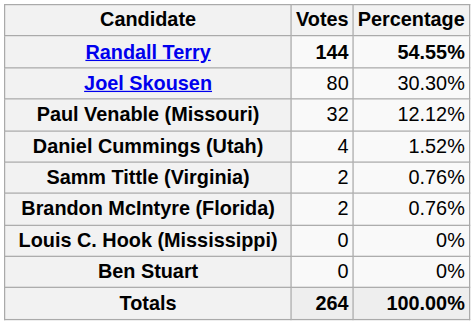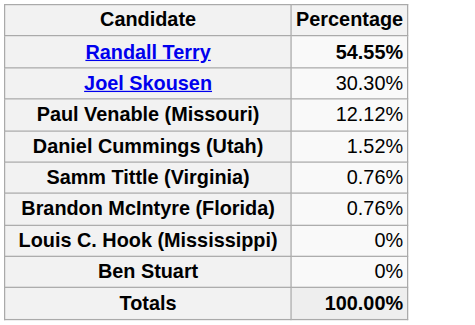- column: (322, 20)
